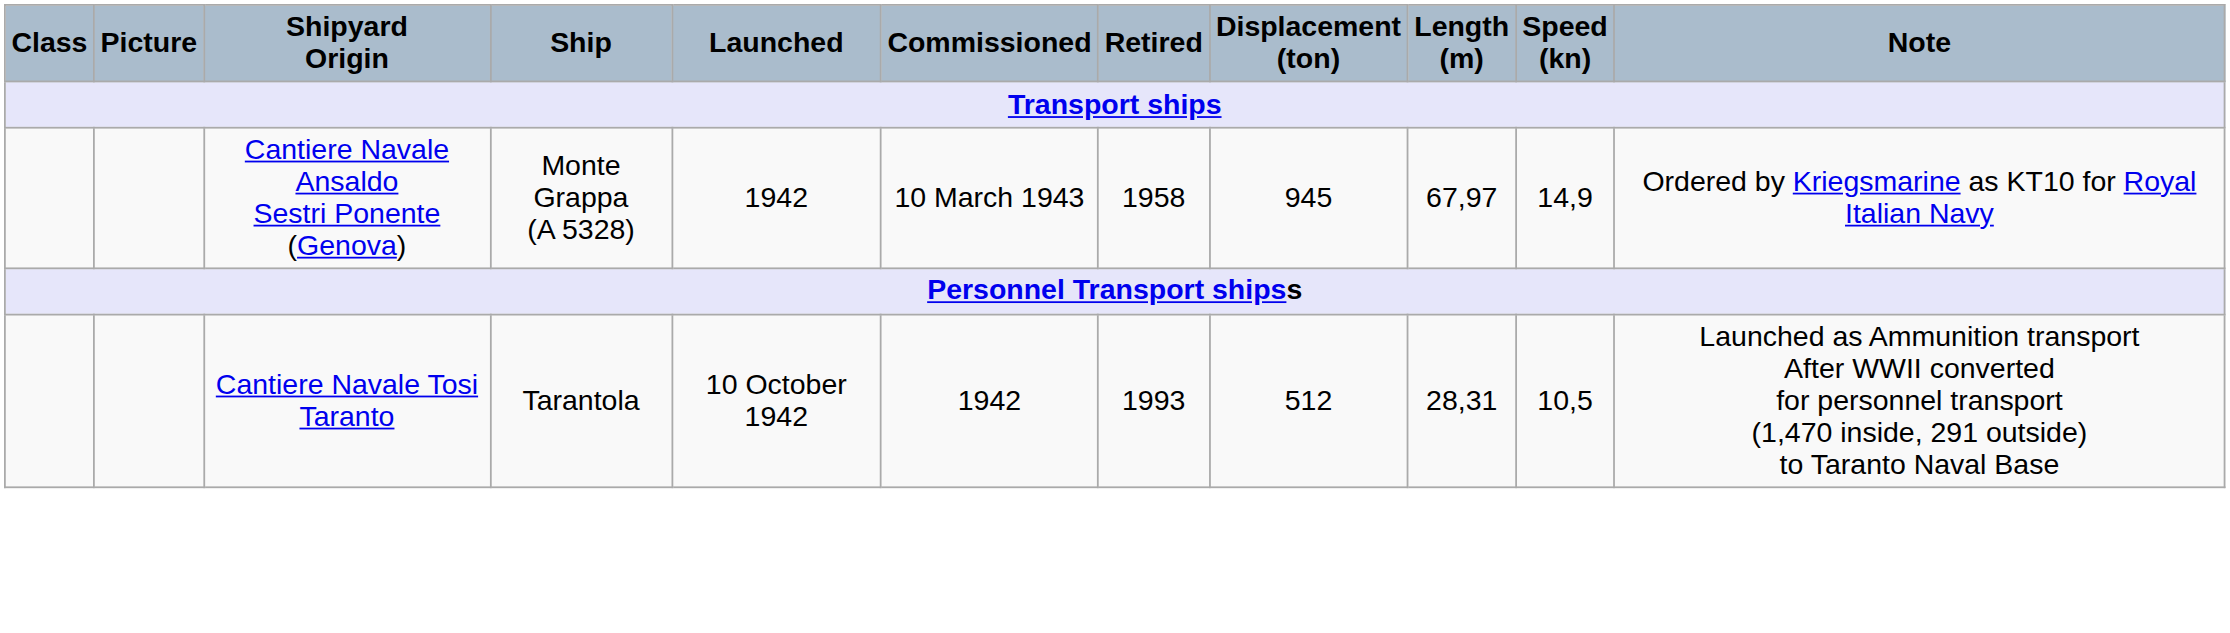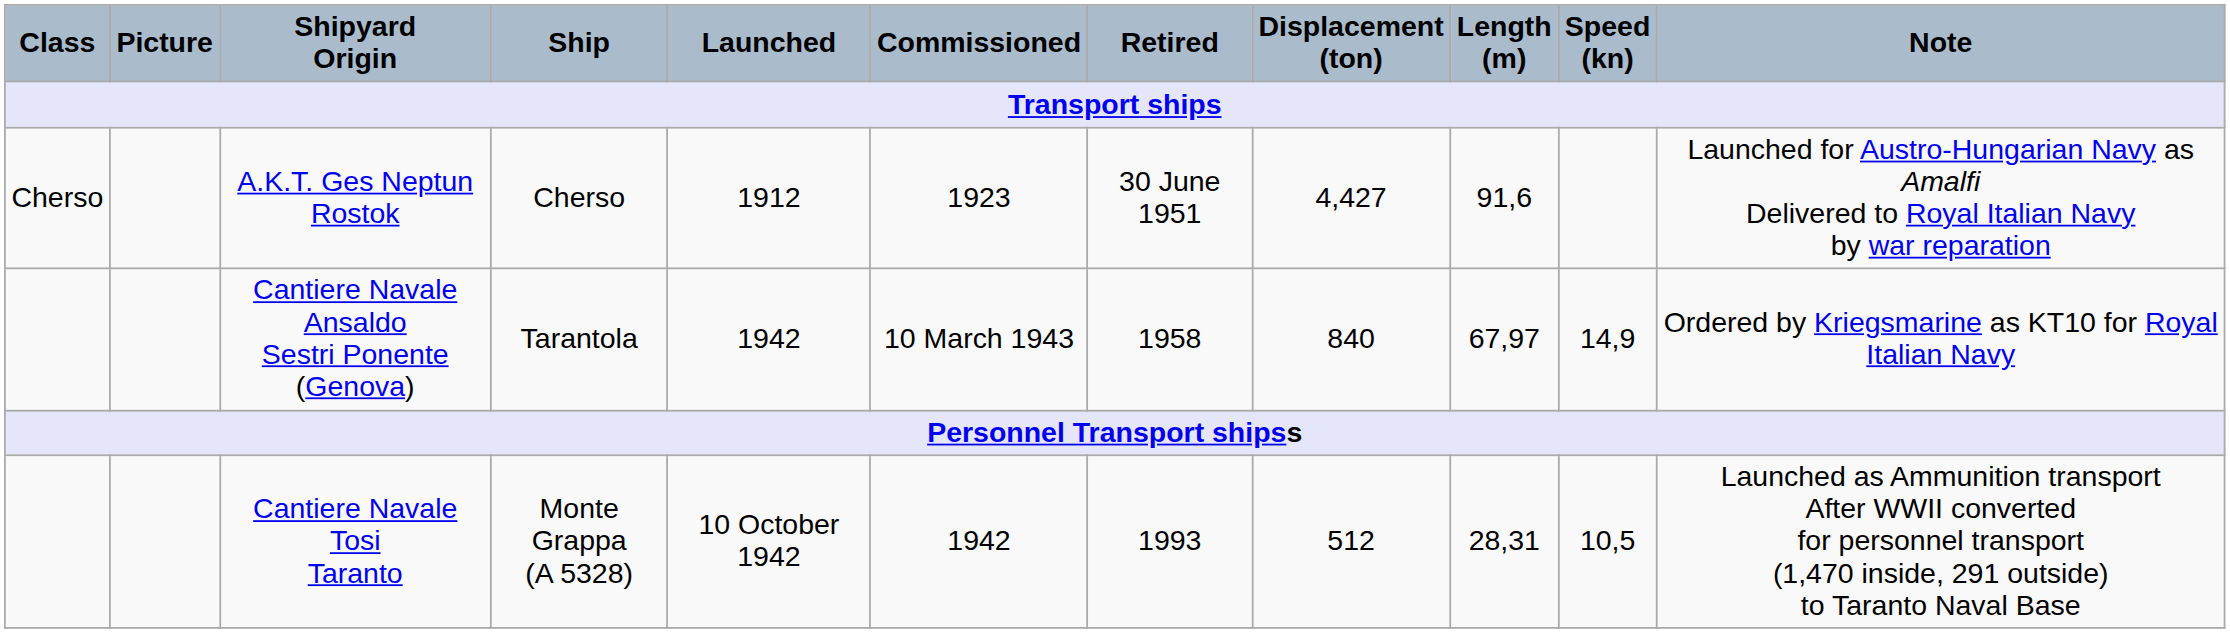+ row: (355, 197)
(581, 197) Monte Grappa (A 5328) -> (579, 338) Tarantola
(1309, 197) 945 -> (1351, 338) 840
(581, 399) Tarantola -> (579, 541) Monte Grappa (A 5328)
